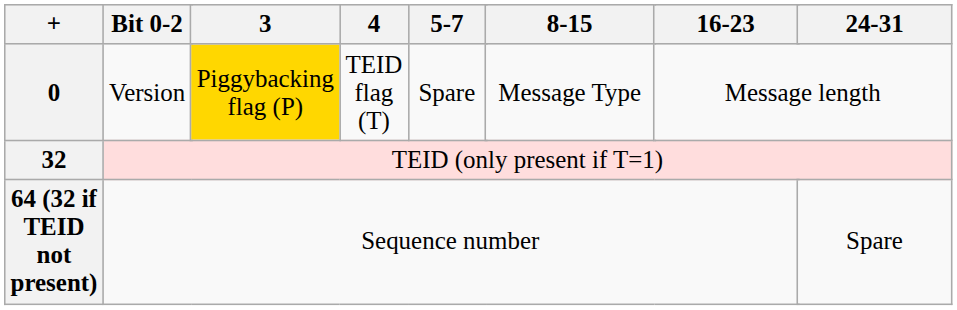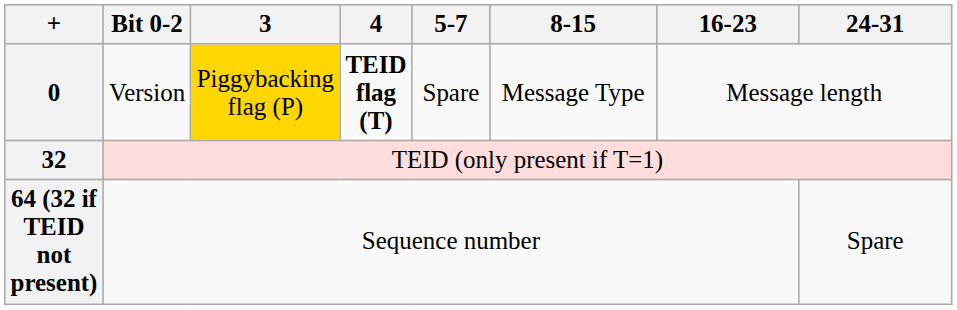(374, 91) normal -> (376, 91) bold
